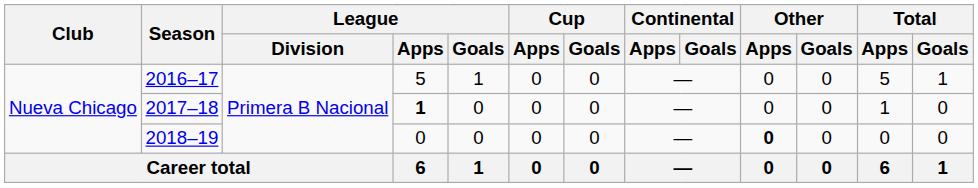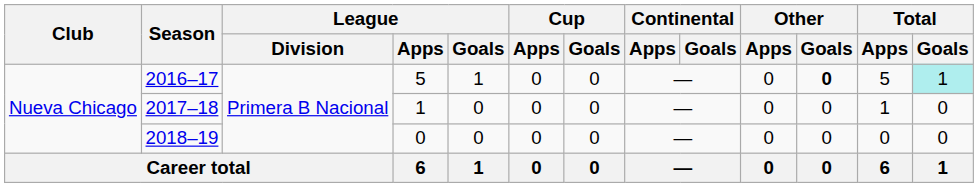(827, 78) normal -> (827, 78) bold
(943, 78) no background -> (943, 78) paleturquoise background
(420, 108) bold -> (420, 108) normal
(769, 138) bold -> (769, 138) normal
